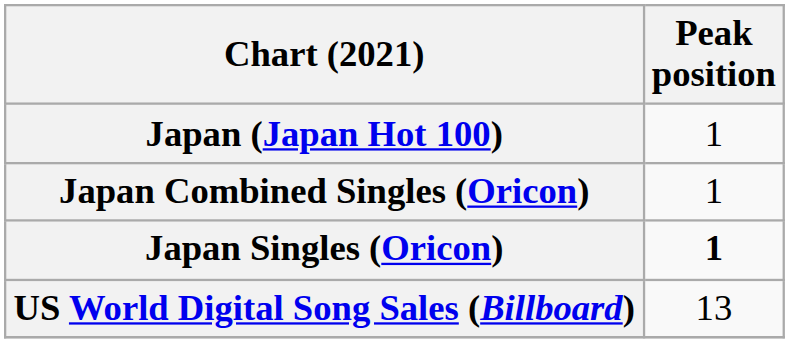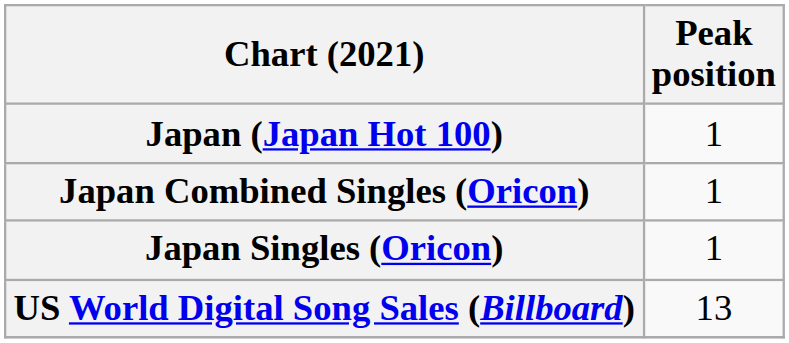(714, 249) bold -> (714, 249) normal
